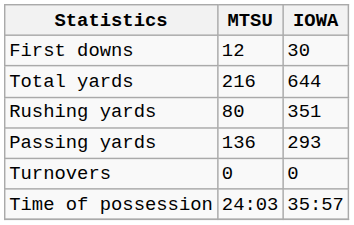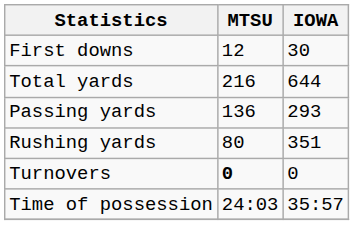rows swapped: (83, 112) <-> (83, 143)
(227, 174) normal -> (227, 174) bold
